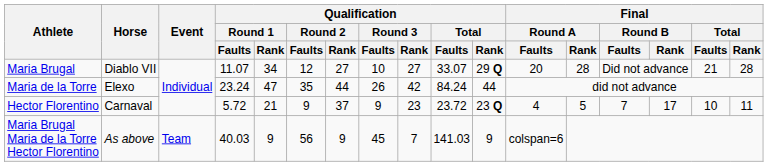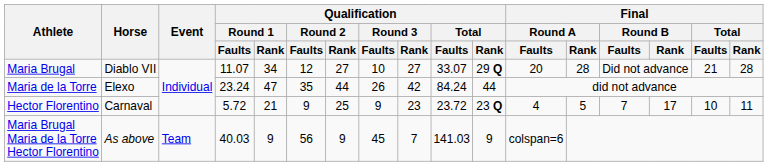(342, 107) 37 -> (342, 107) 25
